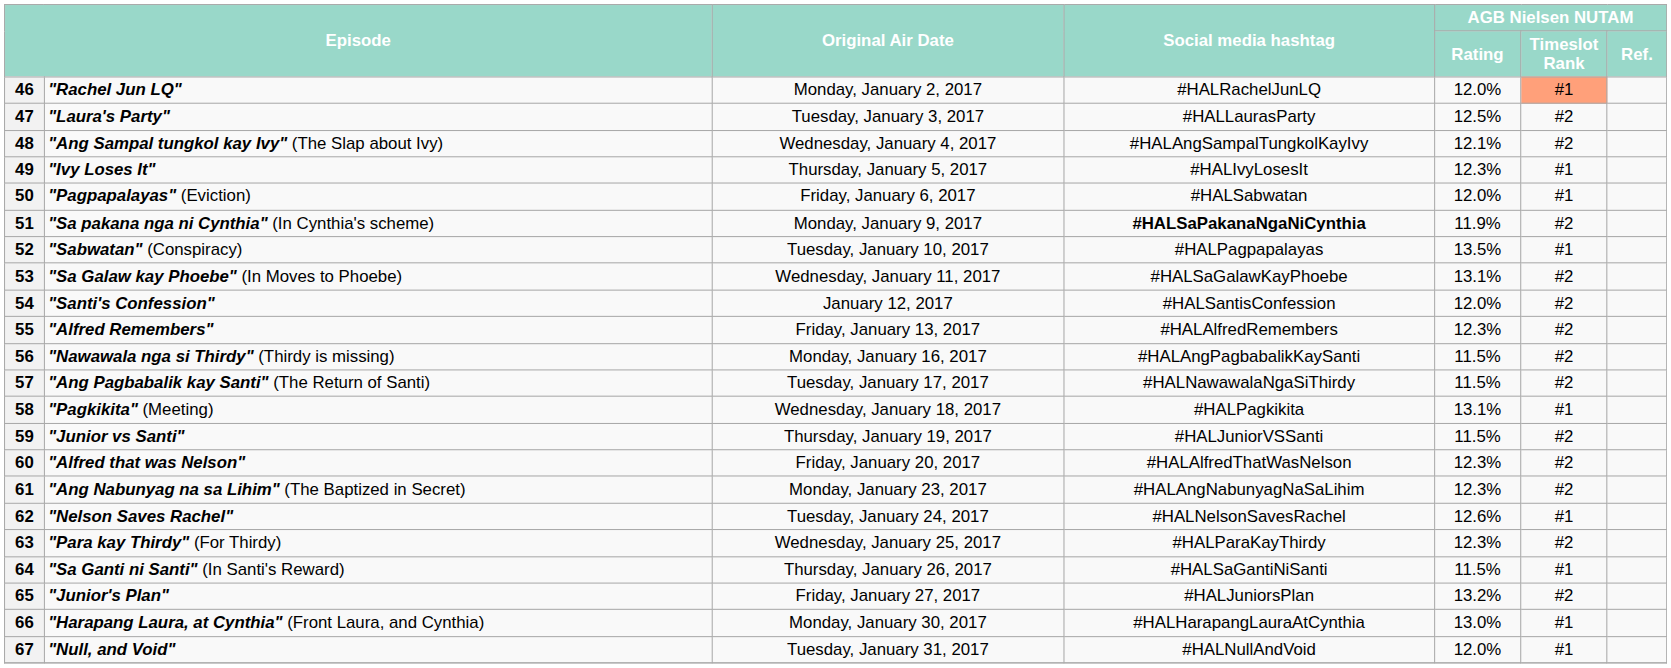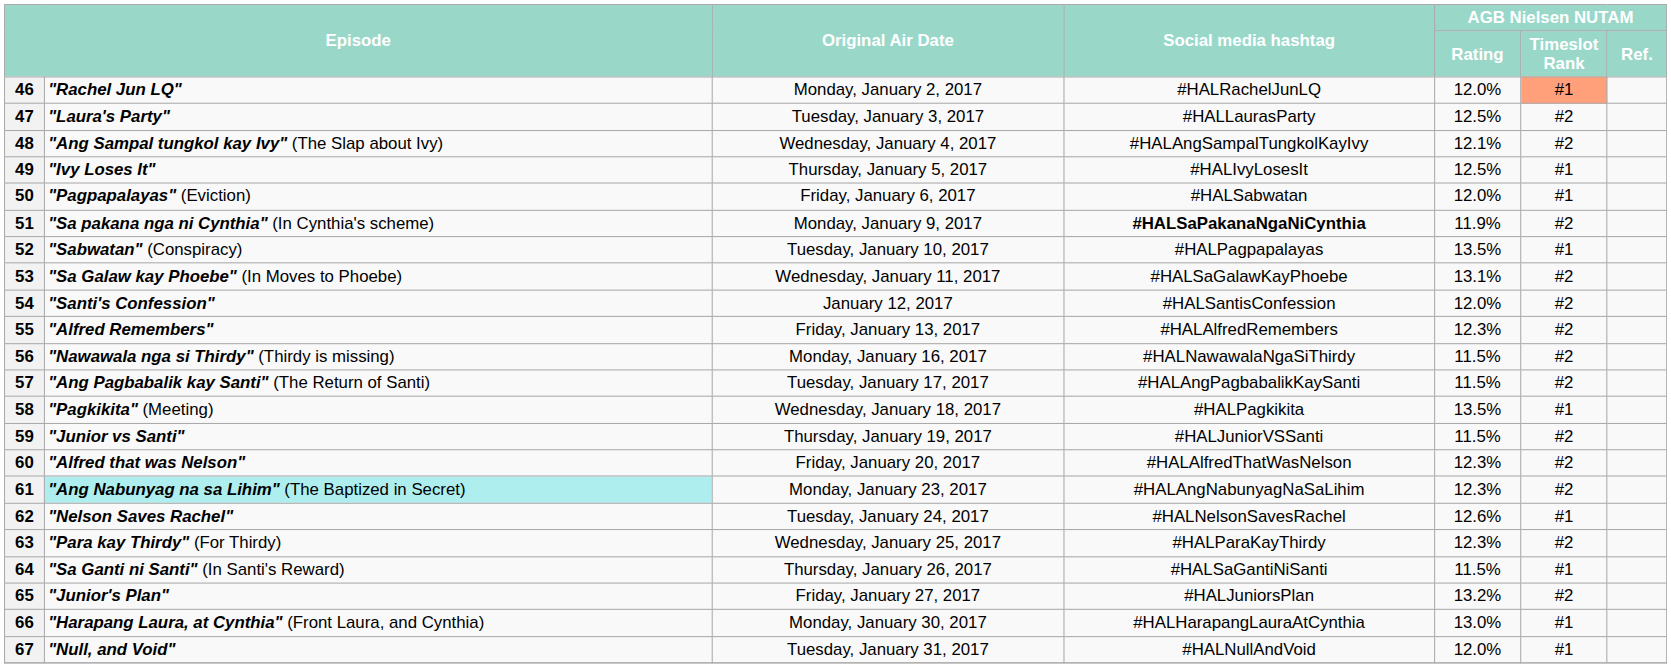(1477, 169) 12.3% -> (1477, 169) 12.5%
(1249, 356) #HALAngPagbabalikKaySanti -> (1249, 356) #HALNawawalaNgaSiThirdy
(1249, 383) #HALNawawalaNgaSiThirdy -> (1249, 383) #HALAngPagbabalikKaySanti
(1477, 409) 13.1% -> (1477, 409) 13.5%
(257, 489) no background -> (257, 489) paleturquoise background
